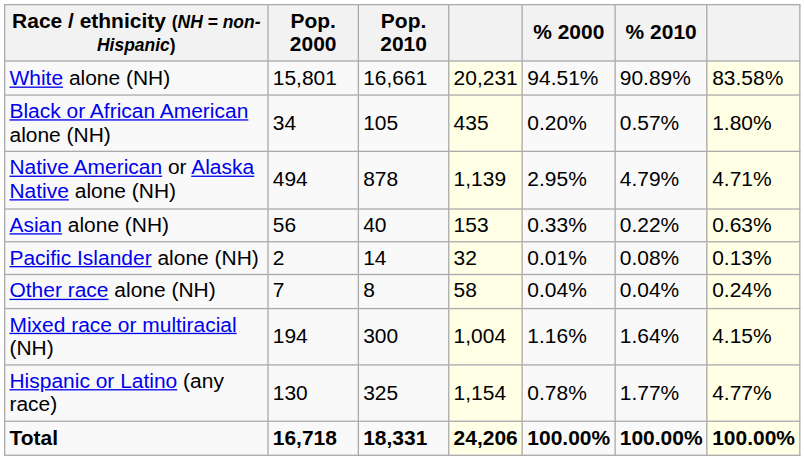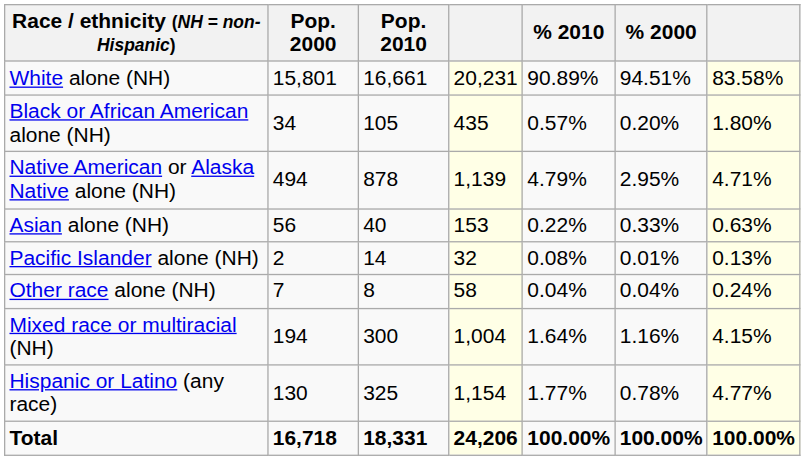columns swapped: (569, 32) <-> (661, 32)
